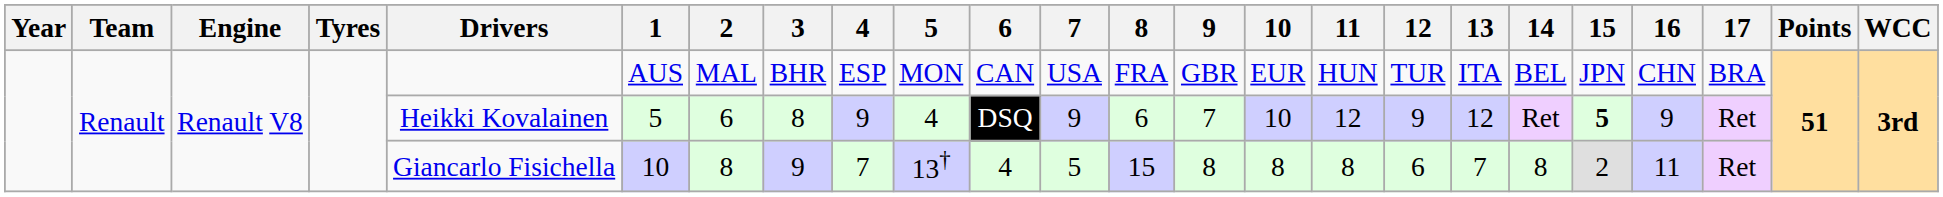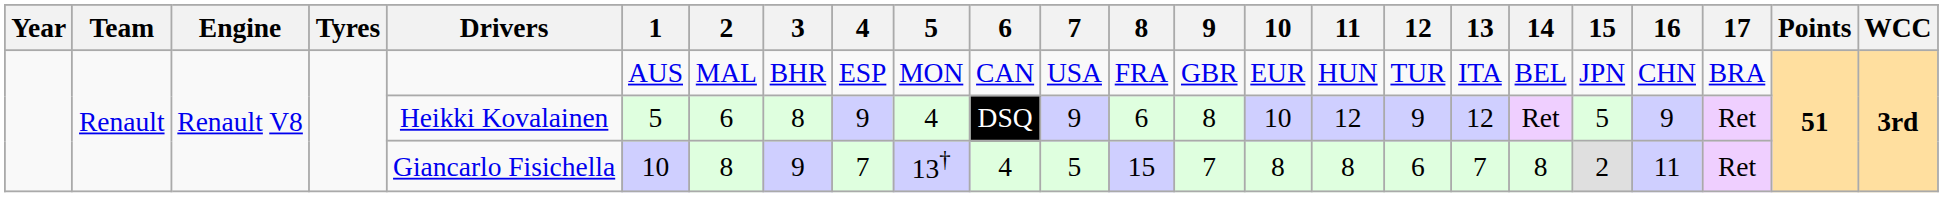(1209, 118) 7 -> (1209, 118) 8
(1602, 118) bold -> (1602, 118) normal
(1209, 166) 8 -> (1209, 166) 7
